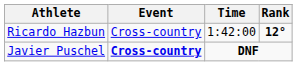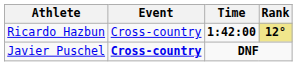(232, 33) normal -> (232, 33) bold
(276, 33) no background -> (276, 33) khaki background
